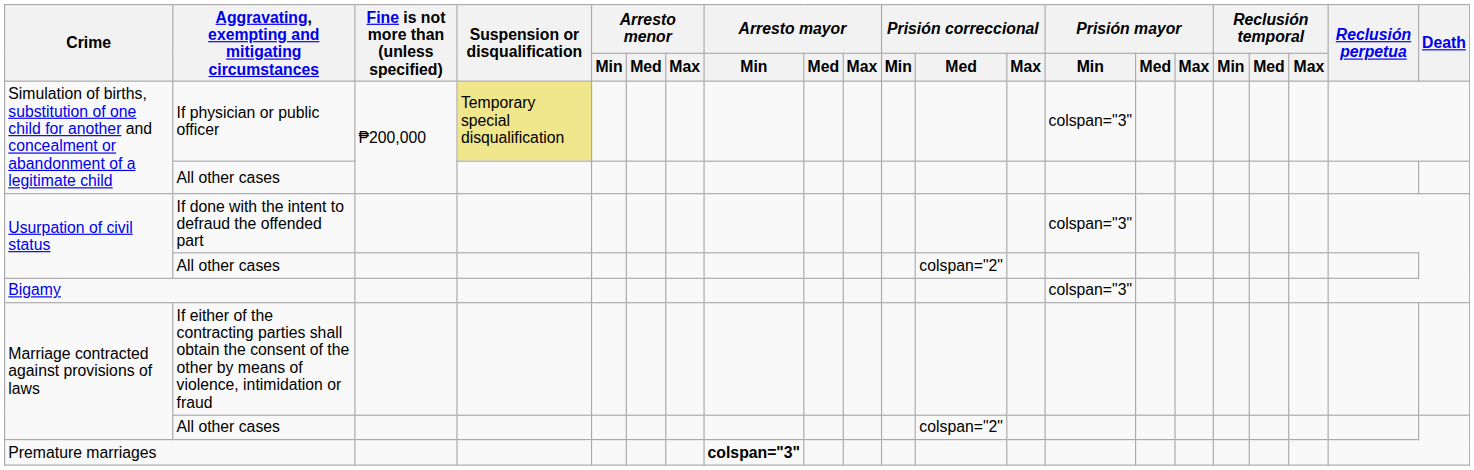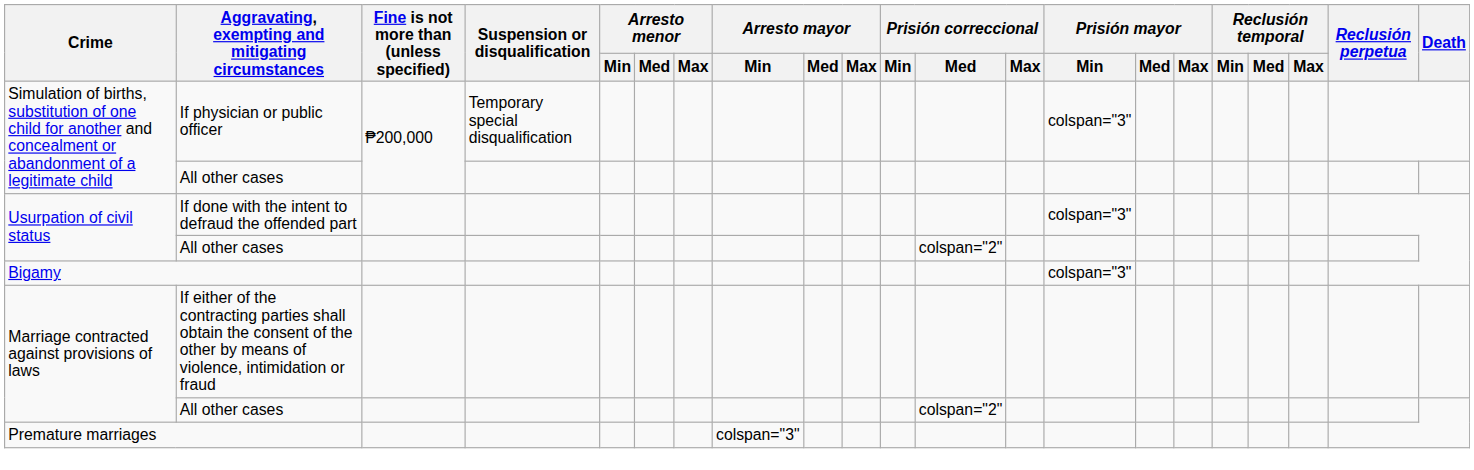(513, 121) khaki background -> (520, 121) no background
(754, 452) bold -> (758, 434) normal
